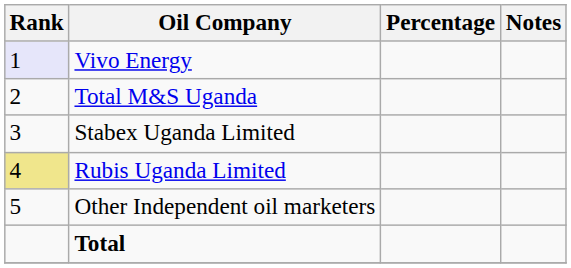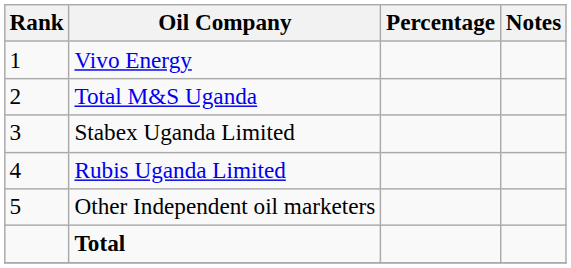(15, 59) lavender background -> (15, 59) no background
(15, 170) khaki background -> (15, 170) no background
